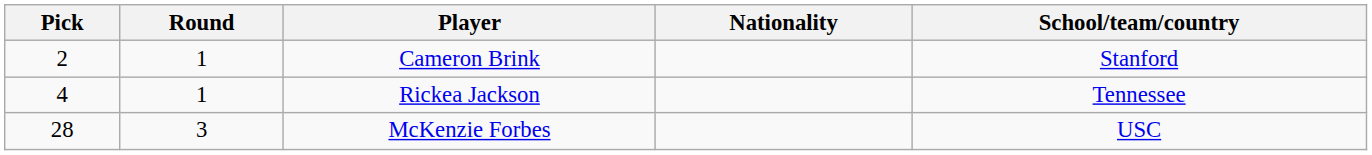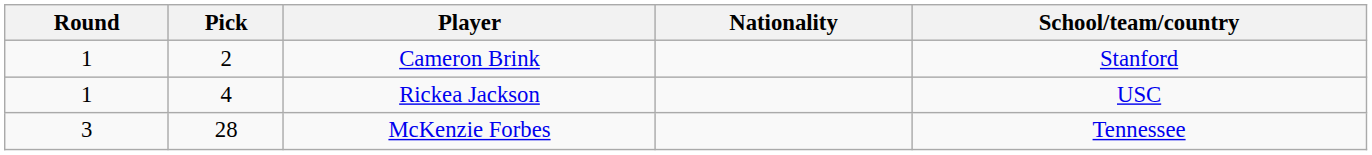columns swapped: (202, 22) <-> (62, 22)
(1139, 94) Tennessee -> (1139, 94) USC
(1139, 130) USC -> (1139, 130) Tennessee
